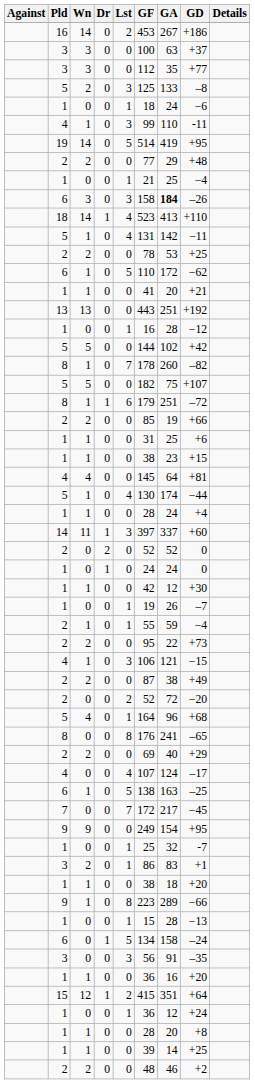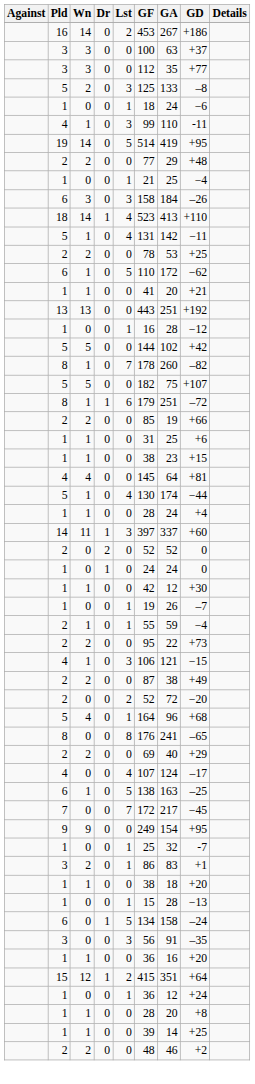(169, 198) bold -> (169, 198) normal
- row: (65, 902)
